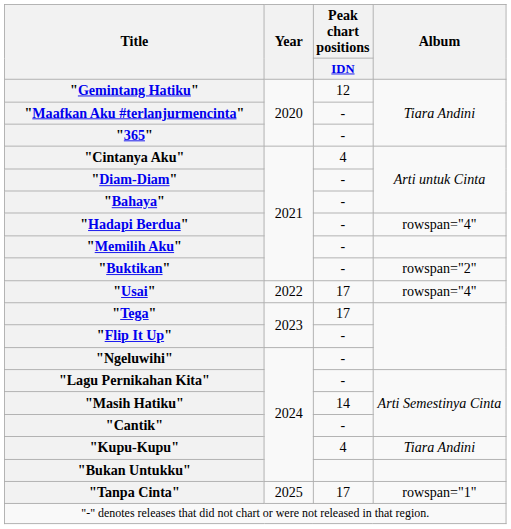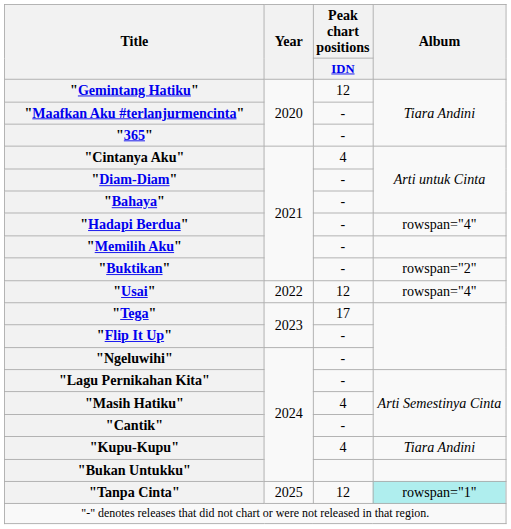(343, 291) 17 -> (343, 291) 12
(343, 403) 14 -> (343, 403) 4
(343, 492) 17 -> (343, 492) 12
(439, 492) no background -> (439, 492) paleturquoise background
